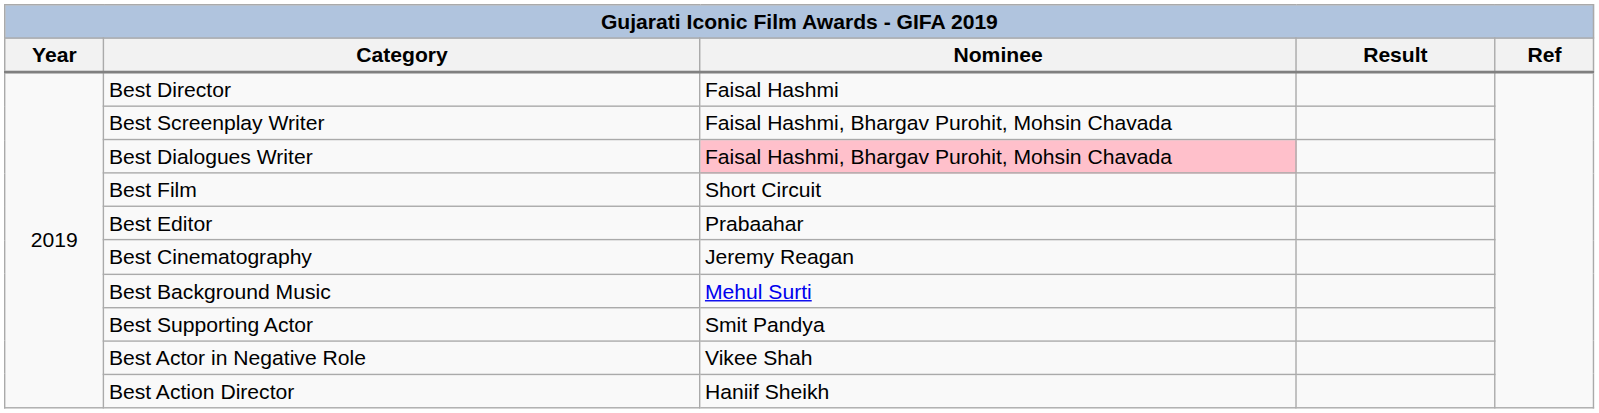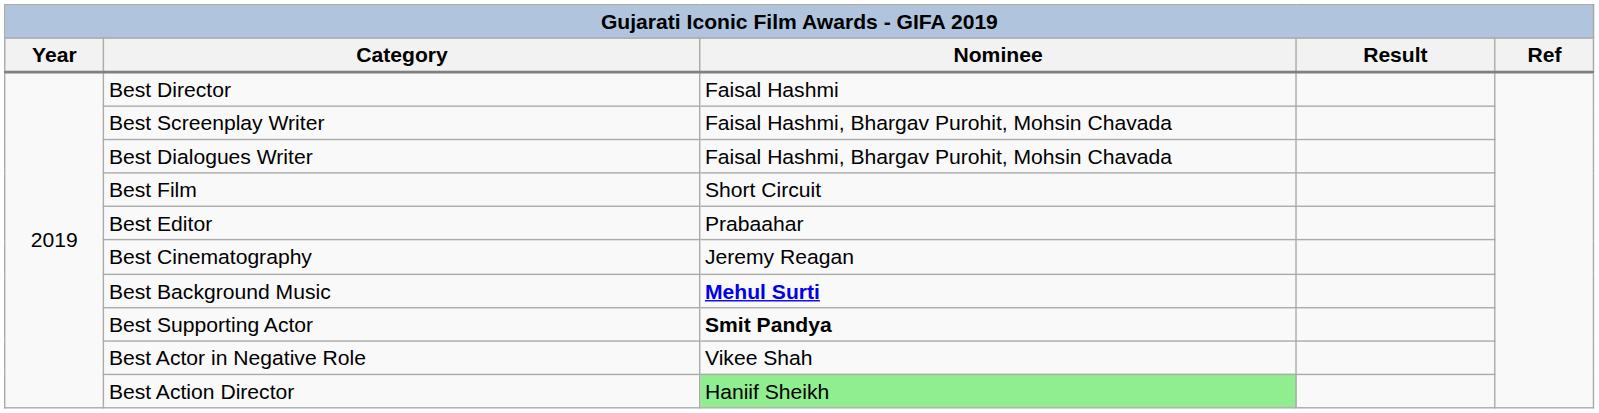(938, 157) pink background -> (938, 157) no background
(758, 291) normal -> (762, 291) bold
(765, 324) normal -> (768, 324) bold
(767, 391) no background -> (767, 391) lightgreen background
